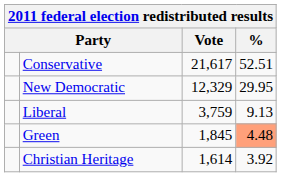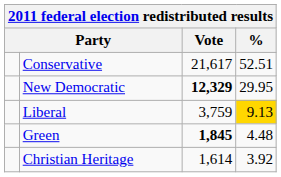(212, 87) normal -> (212, 87) bold
(260, 111) no background -> (260, 111) gold background
(215, 135) normal -> (215, 135) bold
(260, 135) lightsalmon background -> (260, 135) no background
